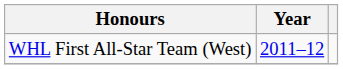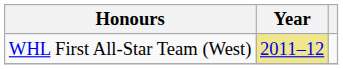(292, 48) no background -> (292, 48) khaki background
